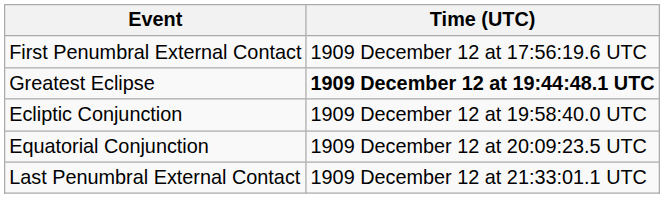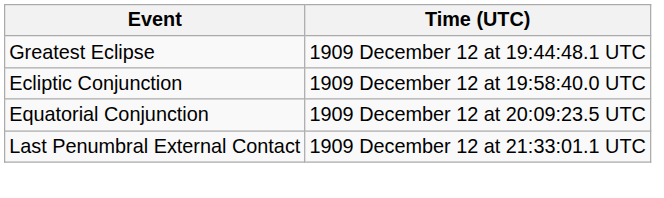- row: (155, 51)
(483, 83) bold -> (478, 51) normal
